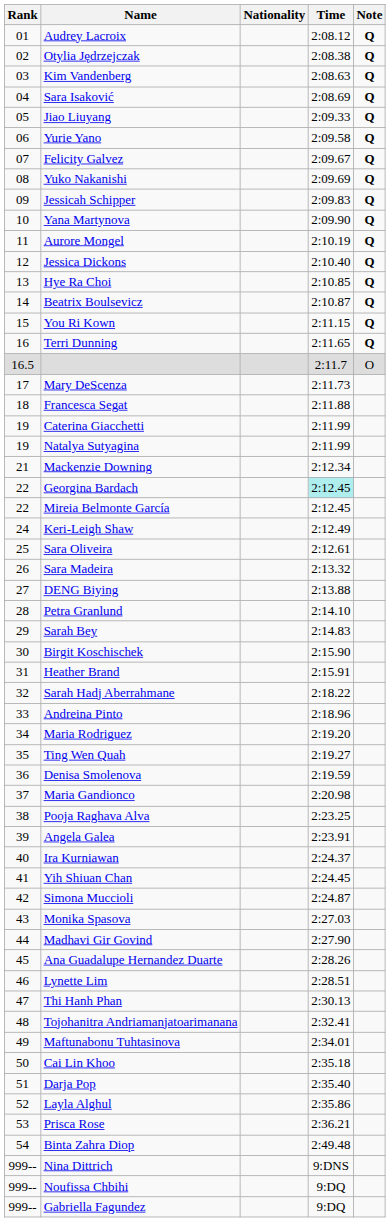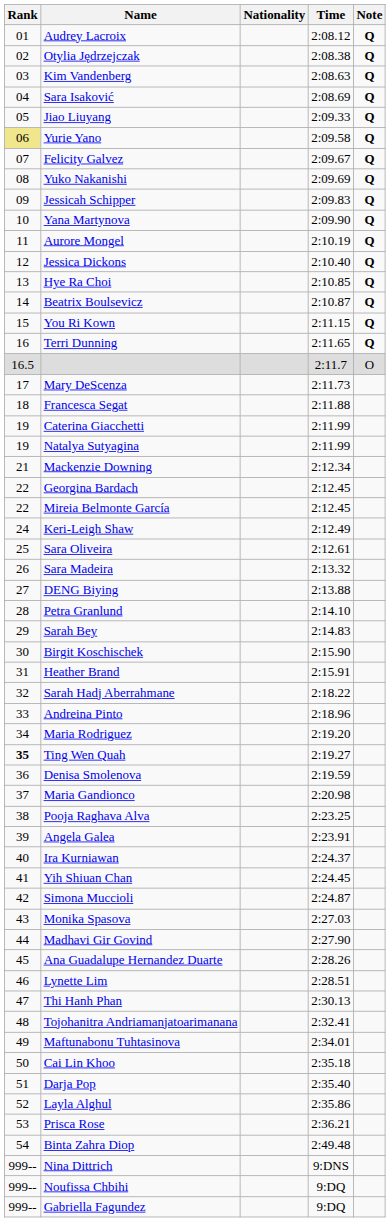(23, 138) no background -> (23, 138) khaki background
(331, 487) paleturquoise background -> (331, 487) no background
(23, 754) normal -> (23, 754) bold
